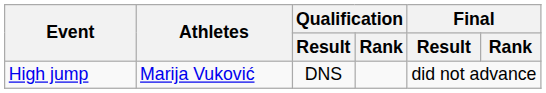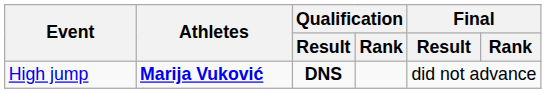(197, 75) normal -> (202, 75) bold
(323, 75) normal -> (323, 75) bold
